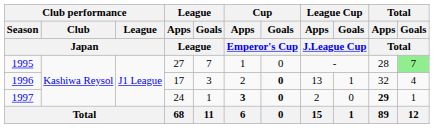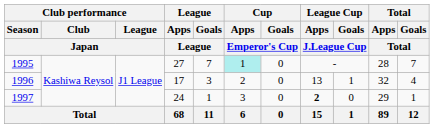(243, 64) no background -> (243, 64) paleturquoise background
(413, 64) lightgreen background -> (413, 64) no background
(281, 81) bold -> (281, 81) normal
(243, 98) bold -> (243, 98) normal
(281, 98) bold -> (281, 98) normal
(317, 98) normal -> (317, 98) bold
(383, 98) bold -> (383, 98) normal
